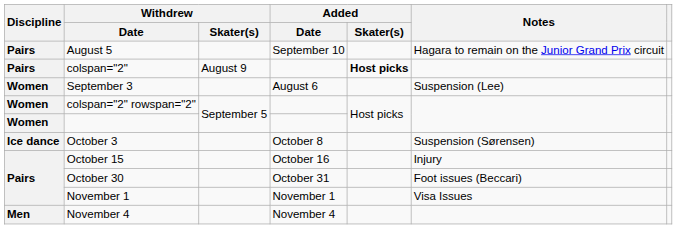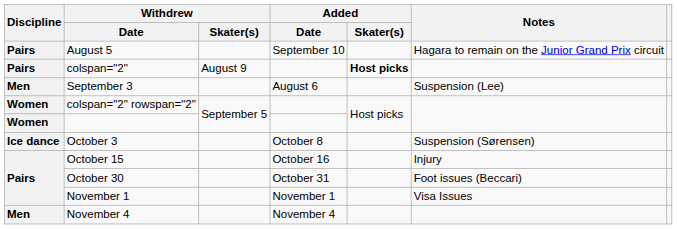(28, 86) Women -> (19, 86) Men
